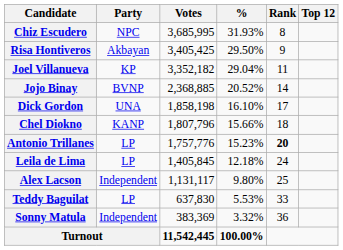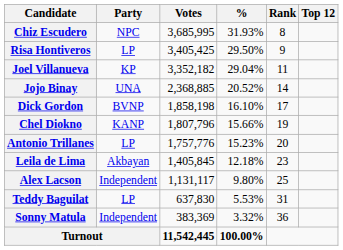(128, 50) Akbayan -> (128, 50) LP
(128, 87) BVNP -> (128, 87) UNA
(128, 106) UNA -> (128, 106) BVNP
(283, 124) 18 -> (283, 124) 19
(283, 143) bold -> (283, 143) normal
(128, 161) LP -> (128, 161) Akbayan
(283, 161) 24 -> (283, 161) 23
(283, 198) 33 -> (283, 198) 31
